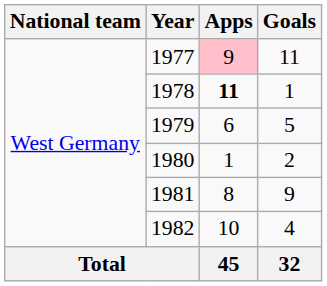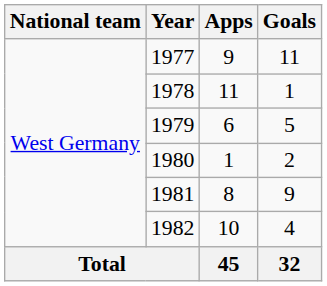(229, 56) pink background -> (229, 56) no background
(229, 90) bold -> (229, 90) normal
